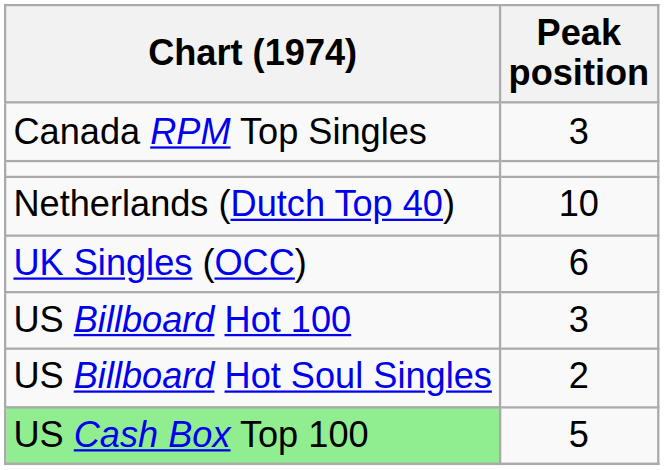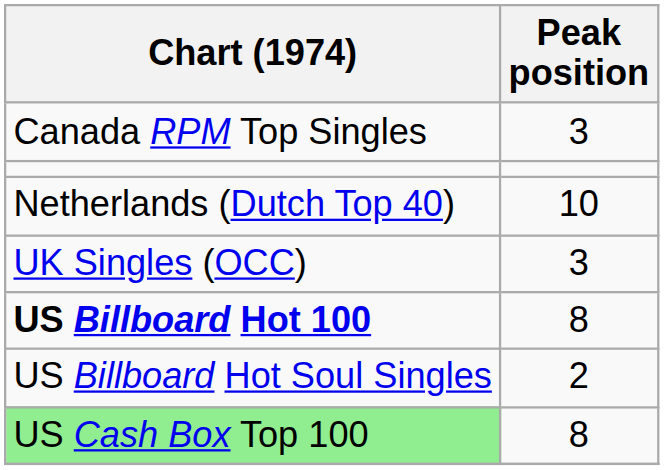(579, 262) 6 -> (579, 262) 3
(182, 319) normal -> (192, 319) bold
(579, 319) 3 -> (579, 319) 8
(579, 434) 5 -> (579, 434) 8
